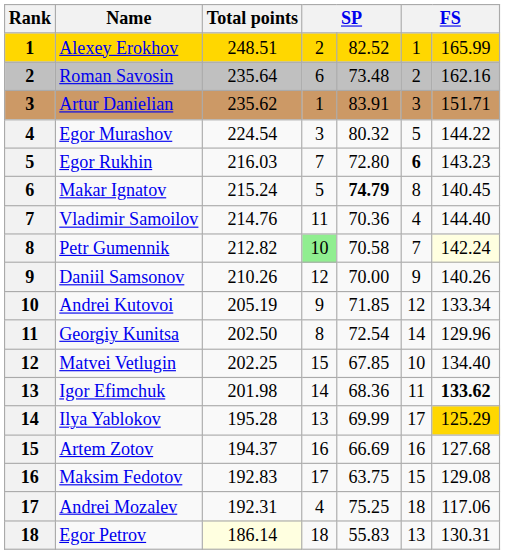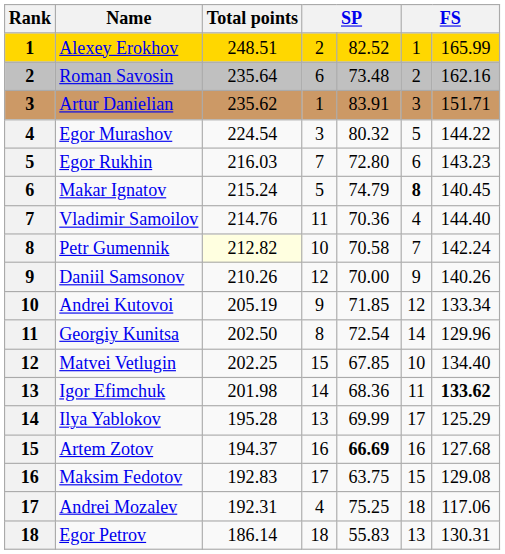(416, 162) bold -> (416, 162) normal
(369, 190) bold -> (369, 190) normal
(416, 190) normal -> (416, 190) bold
(252, 248) no background -> (252, 248) lightyellow background
(319, 248) lightgreen background -> (319, 248) no background
(466, 248) lightyellow background -> (466, 248) no background
(466, 420) gold background -> (466, 420) no background
(369, 448) normal -> (369, 448) bold
(252, 534) lightyellow background -> (252, 534) no background
